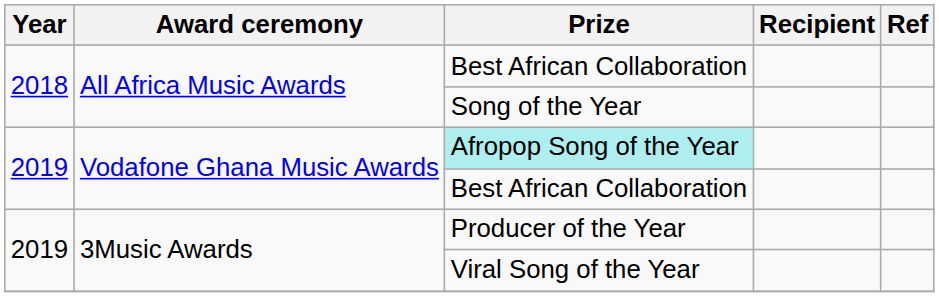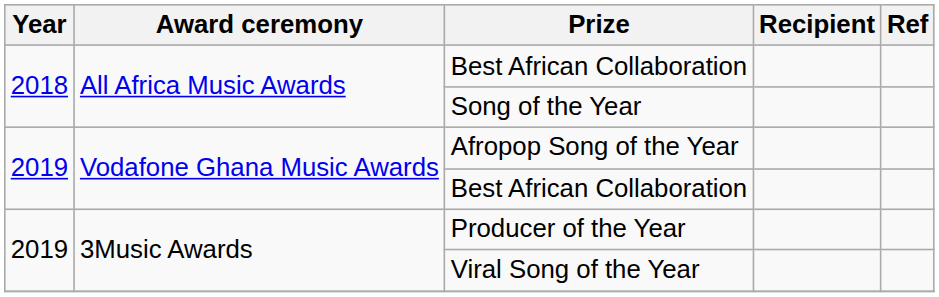(595, 147) paleturquoise background -> (595, 147) no background
